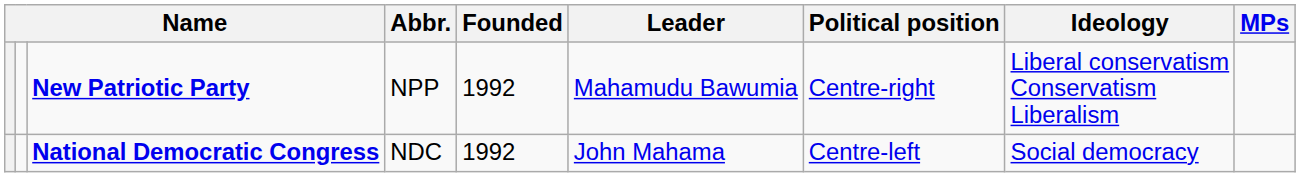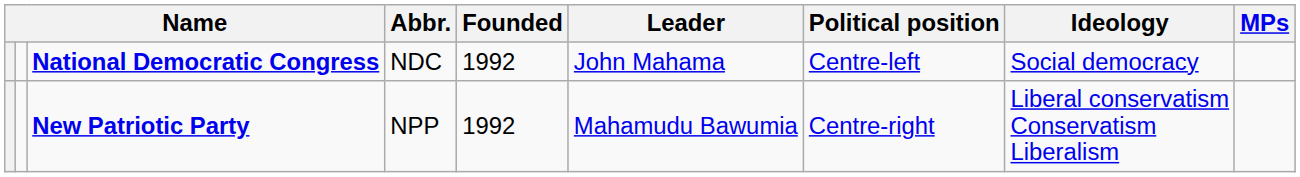rows swapped: (206, 152) <-> (141, 88)
